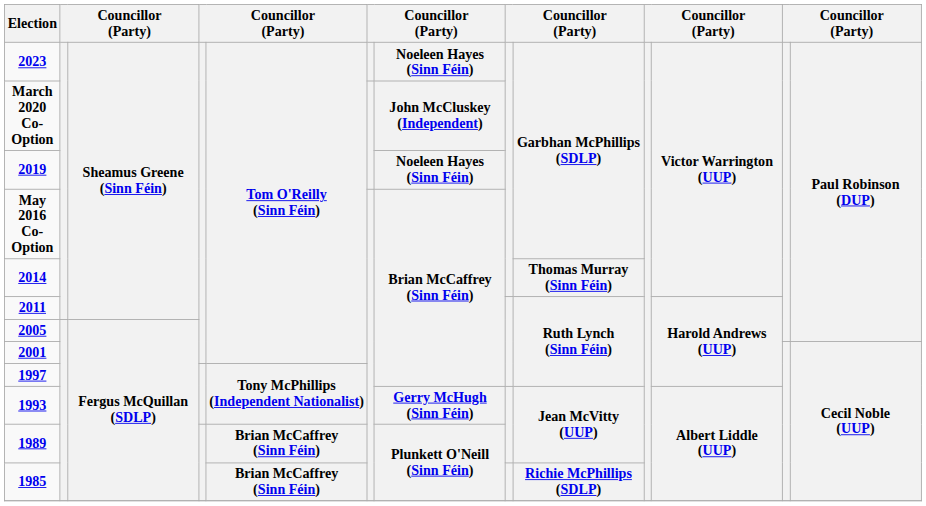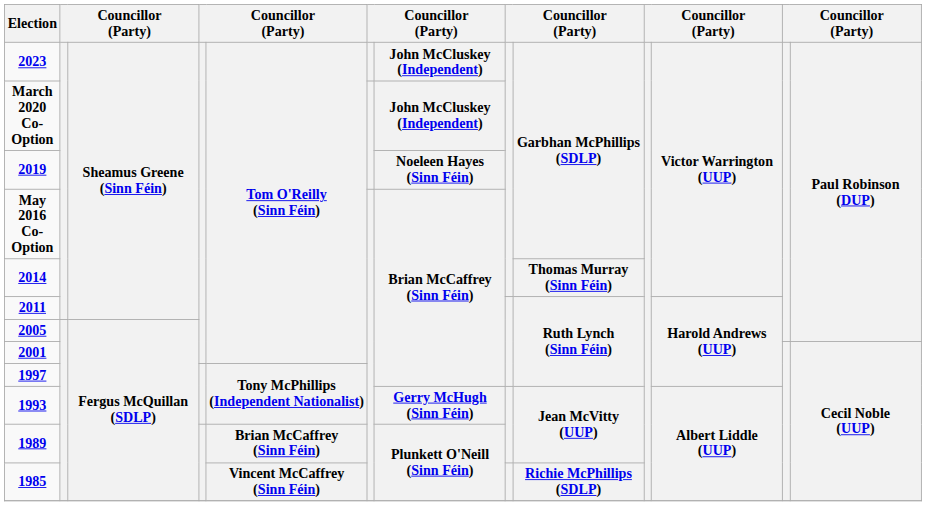(440, 61) Noeleen Hayes (Sinn Féin) -> (440, 61) John McCluskey (Independent)
(287, 481) Brian McCaffrey (Sinn Féin) -> (287, 481) Vincent McCaffrey (Sinn Féin)
